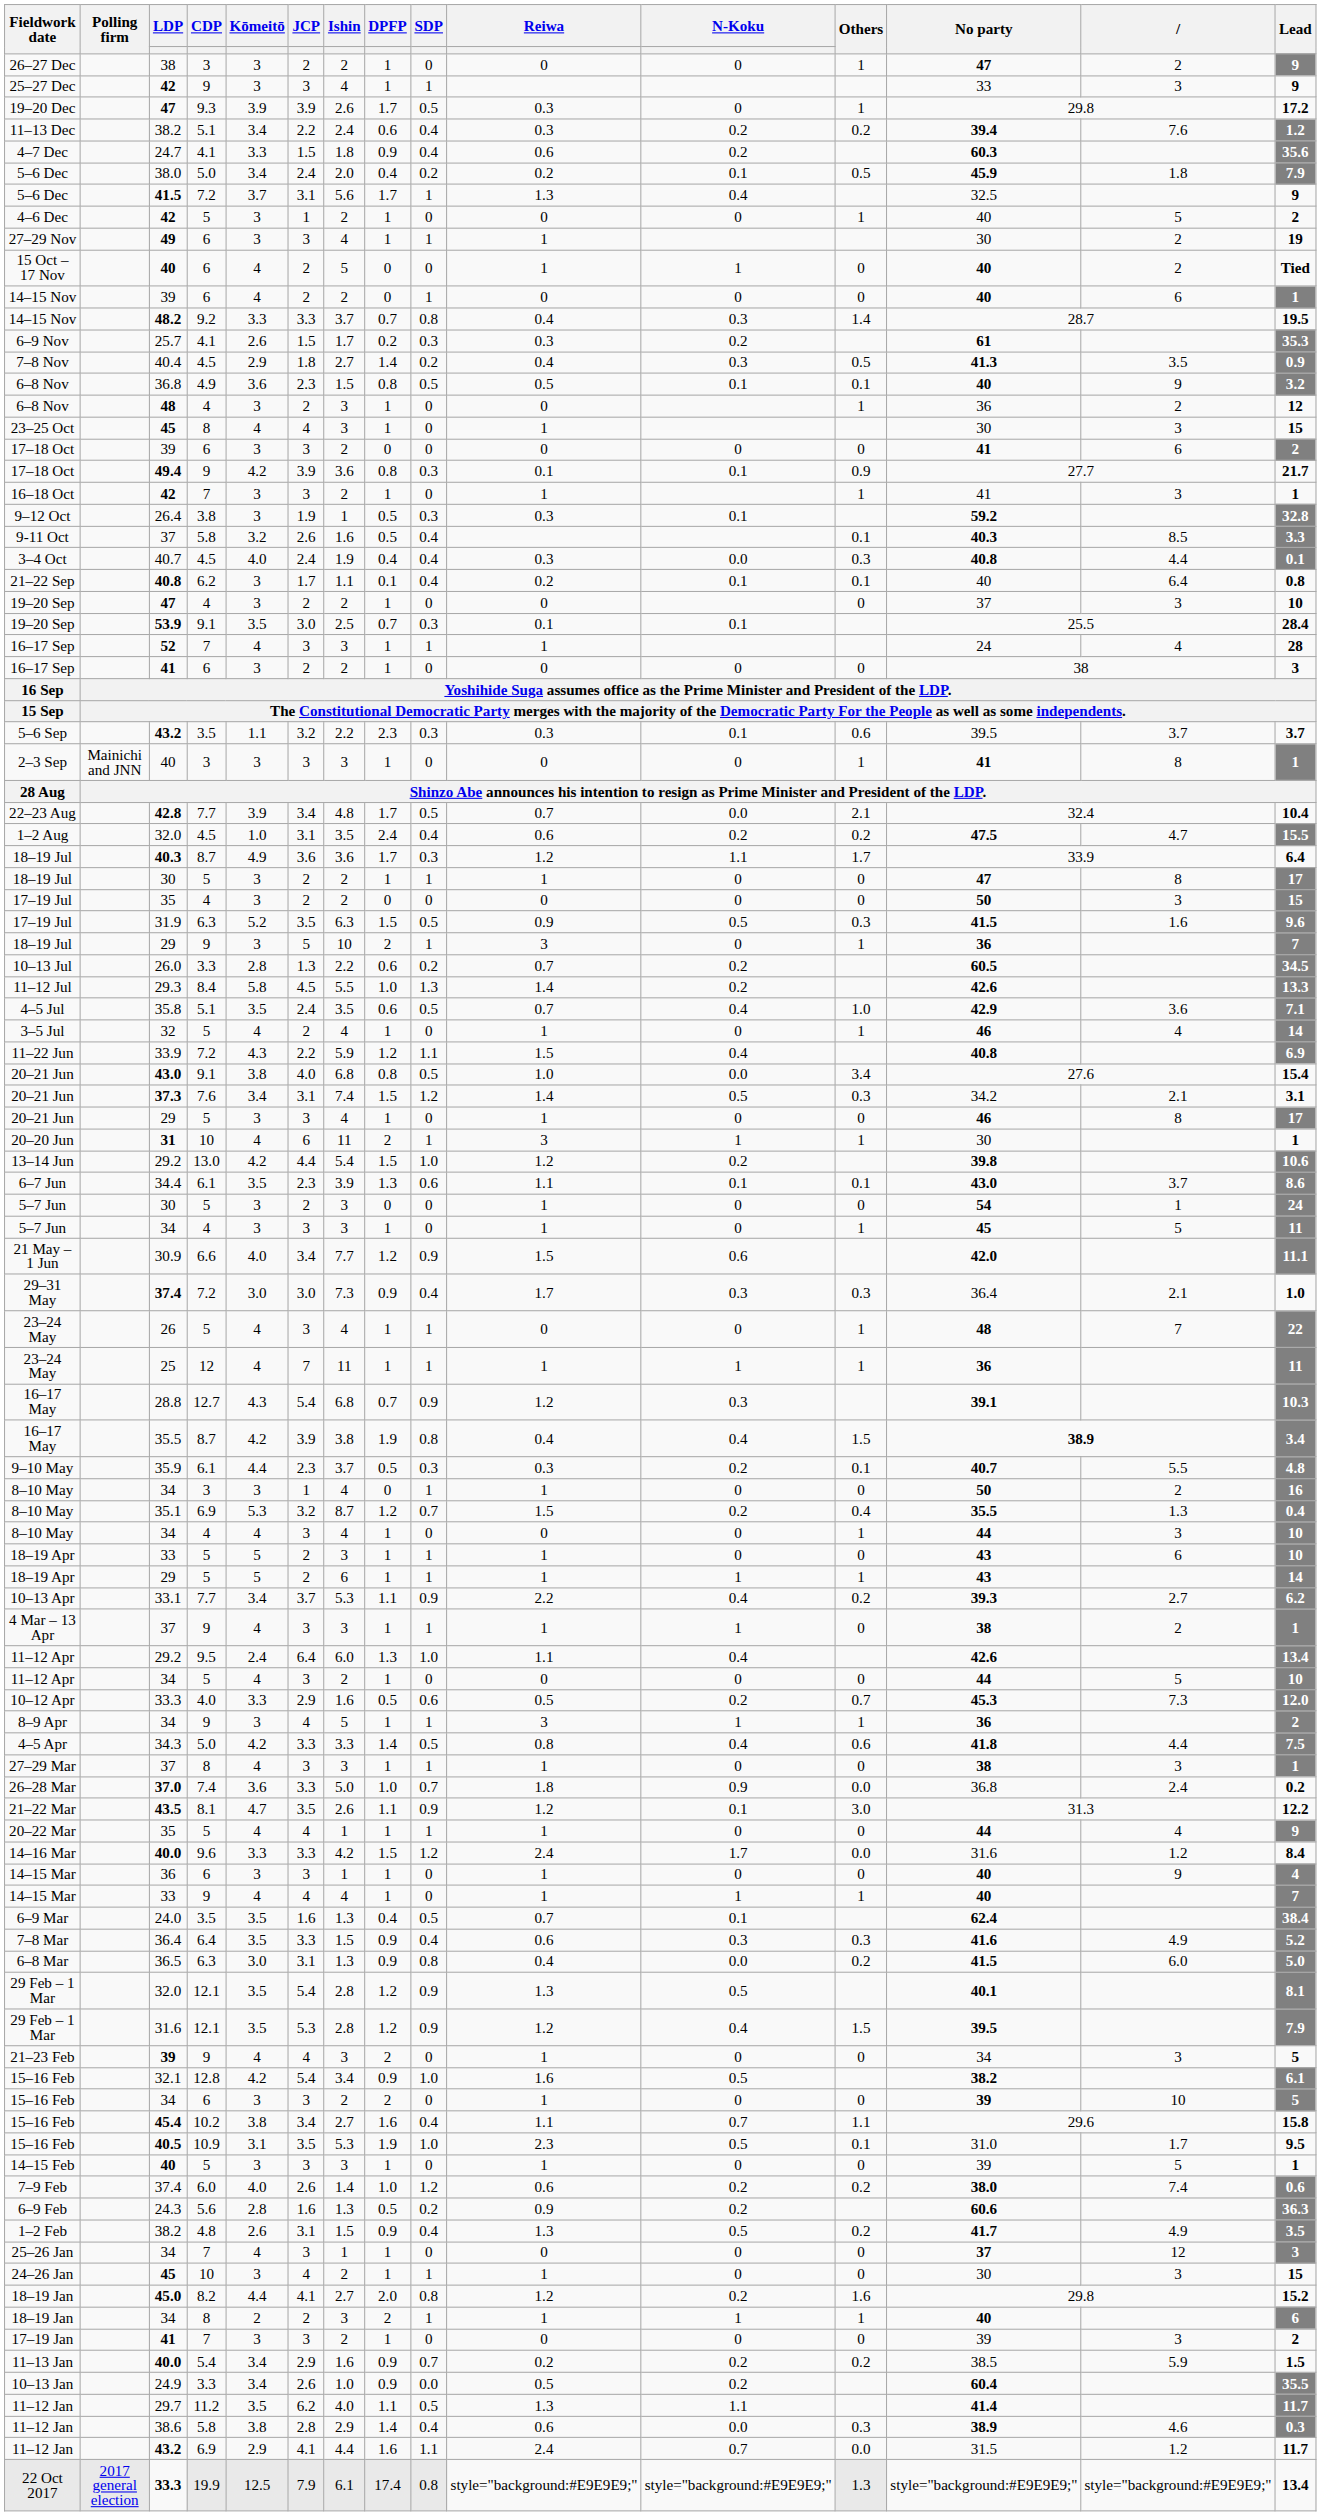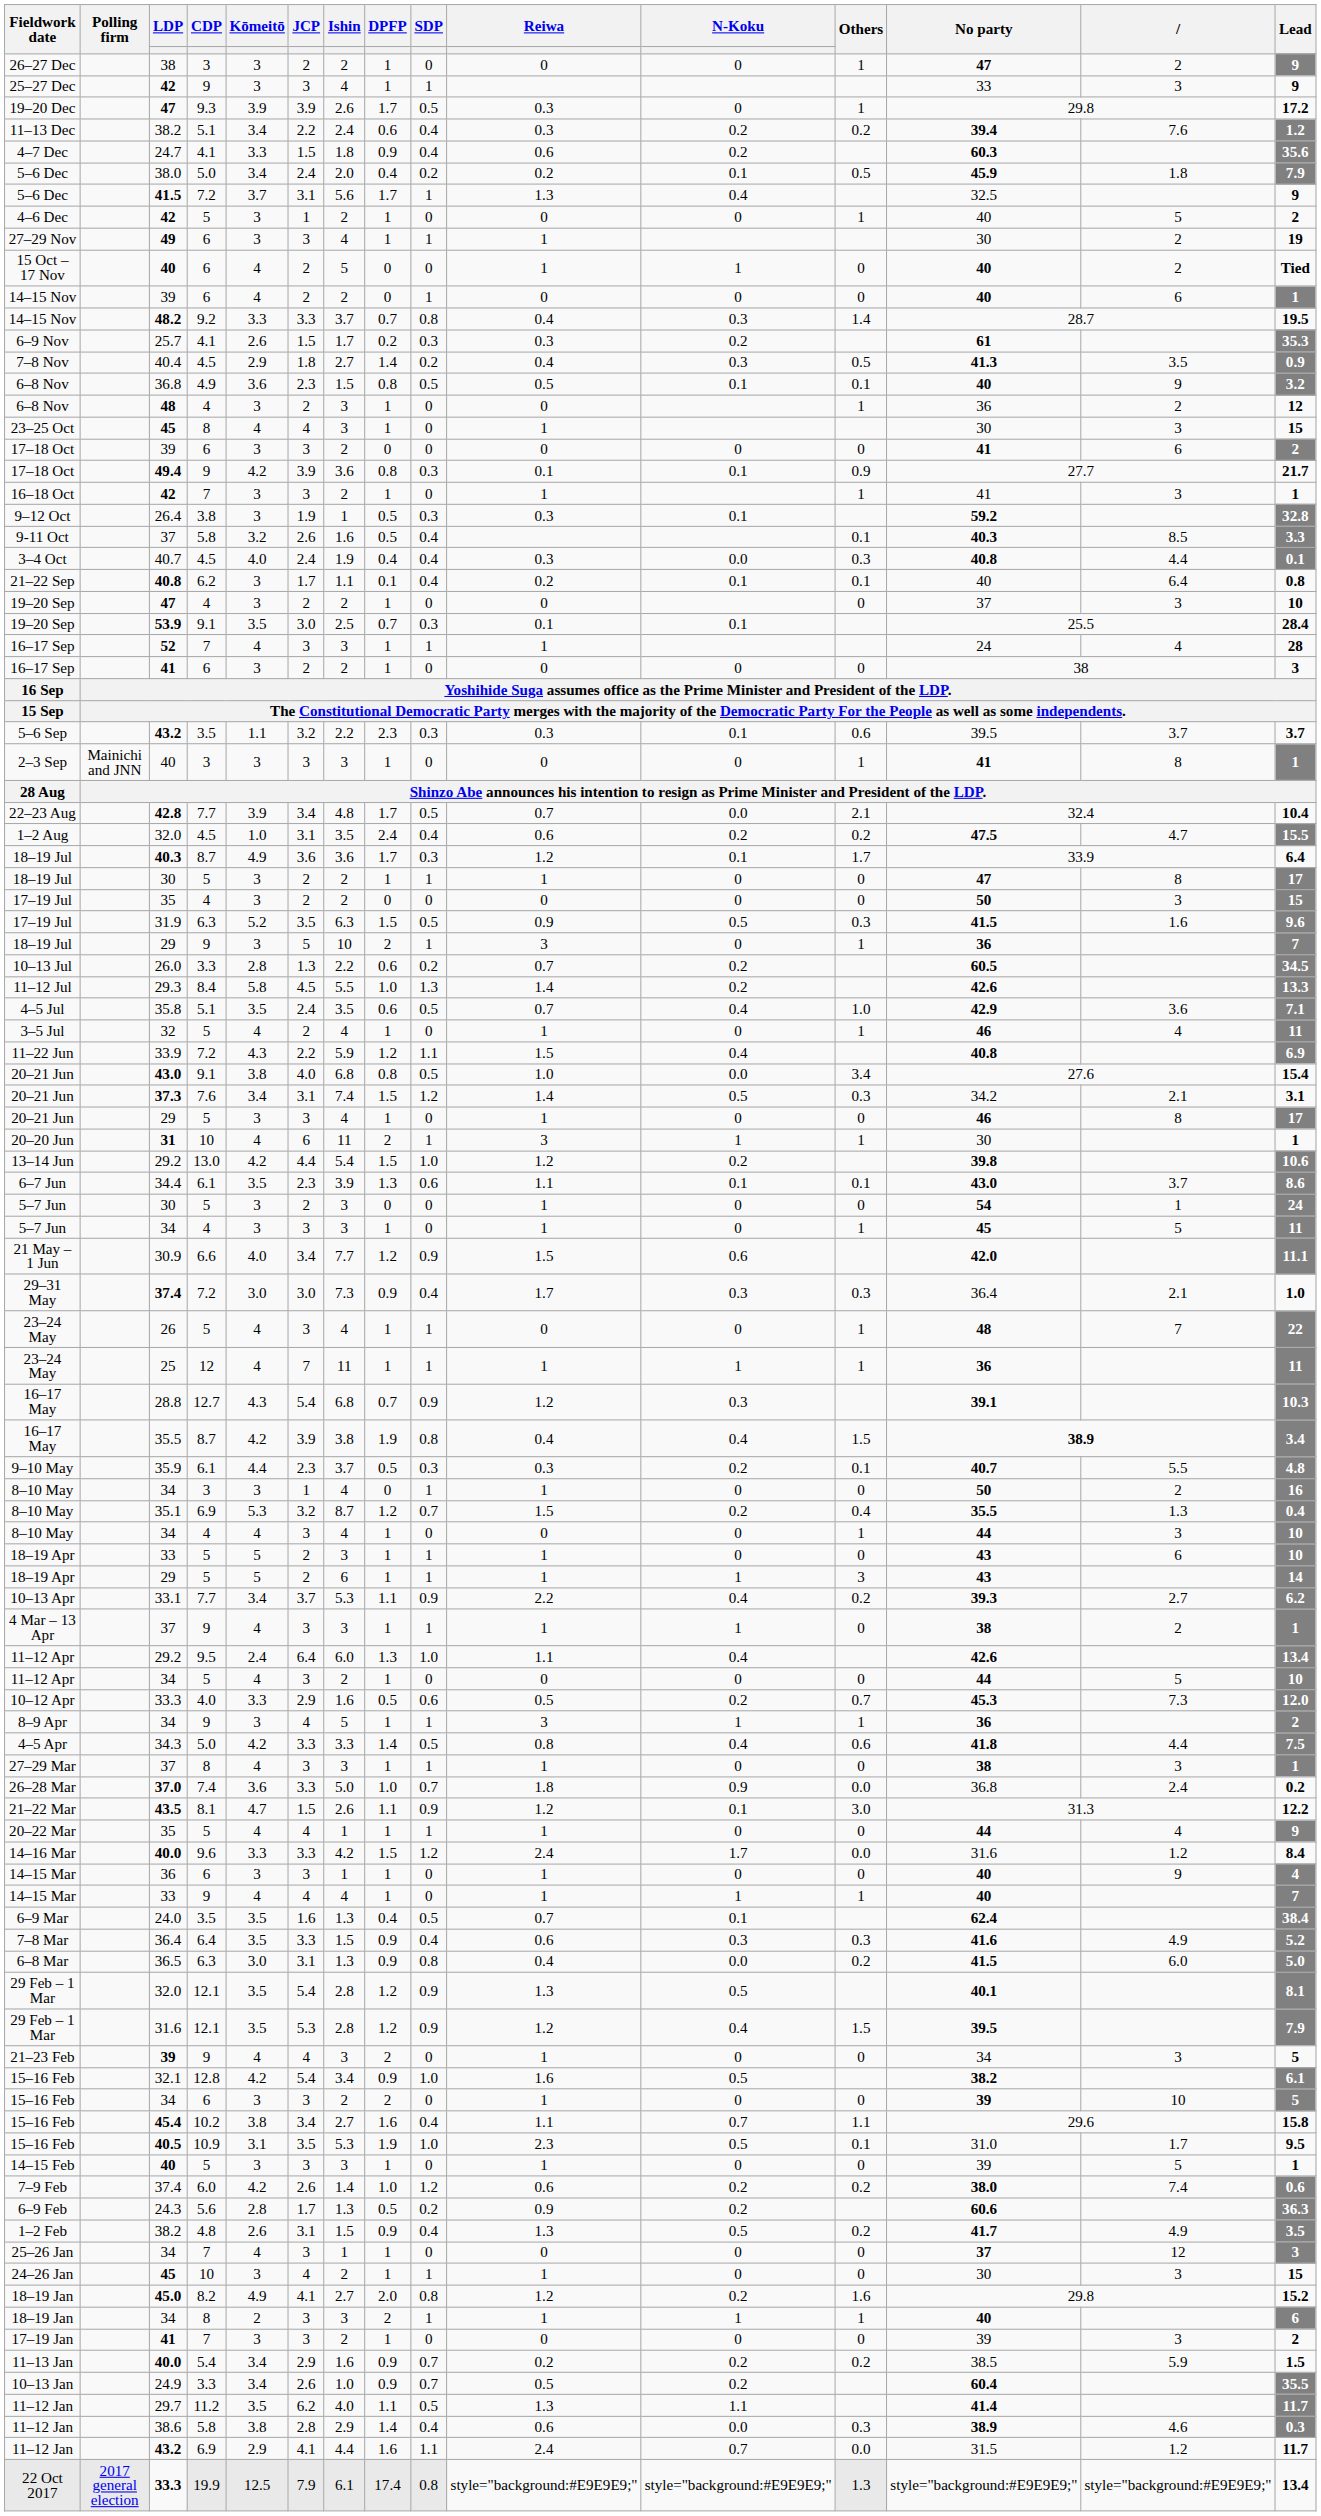(738, 857) 1.1 -> (738, 857) 0.1
(1295, 1031) 14 -> (1295, 1031) 11
(861, 1577) 1 -> (861, 1577) 3
(306, 1809) 3.5 -> (306, 1809) 1.5
(257, 2187) 4.0 -> (257, 2187) 4.2
(306, 2209) 1.6 -> (306, 2209) 1.7
(257, 2296) 4.4 -> (257, 2296) 4.9
(306, 2318) 2 -> (306, 2318) 3
(429, 2384) 0.0 -> (429, 2384) 0.7
